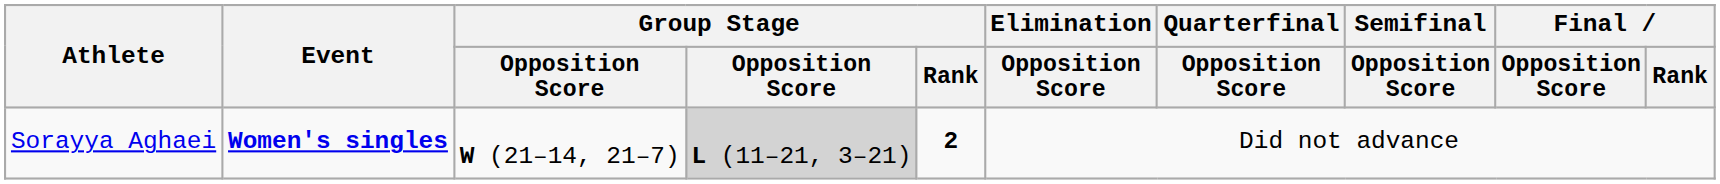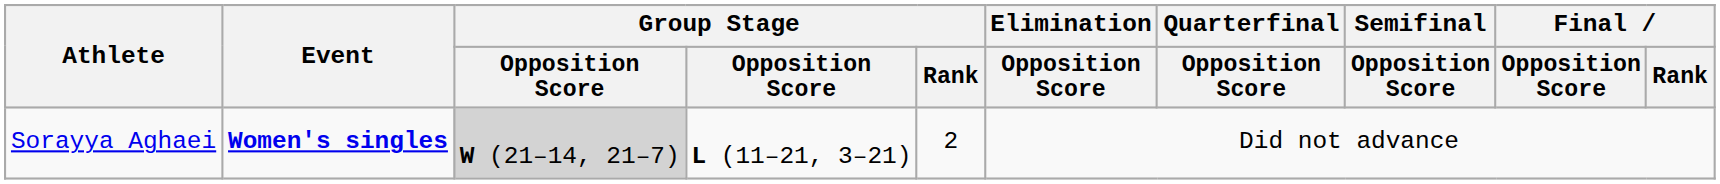(570, 157) no background -> (570, 157) lightgrey background
(801, 157) lightgrey background -> (801, 157) no background
(951, 143) bold -> (951, 143) normal
